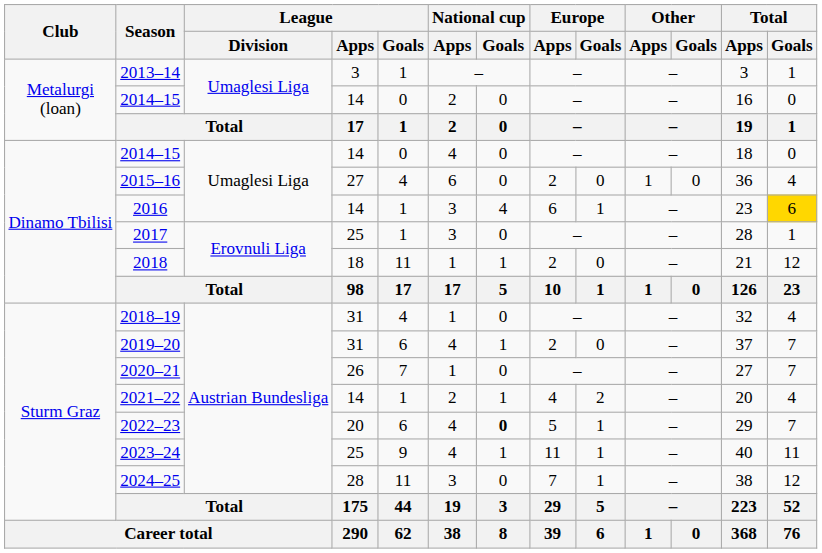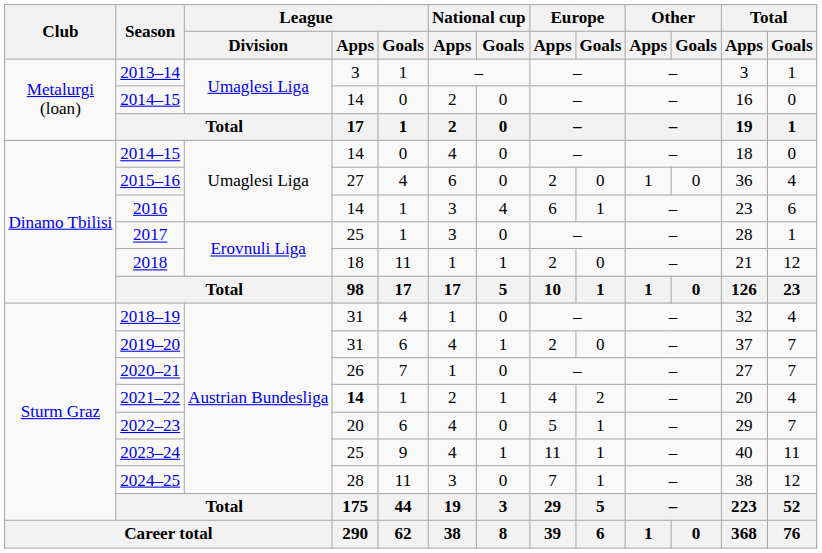(792, 208) gold background -> (792, 208) no background
(355, 398) normal -> (355, 398) bold
(503, 425) bold -> (503, 425) normal
